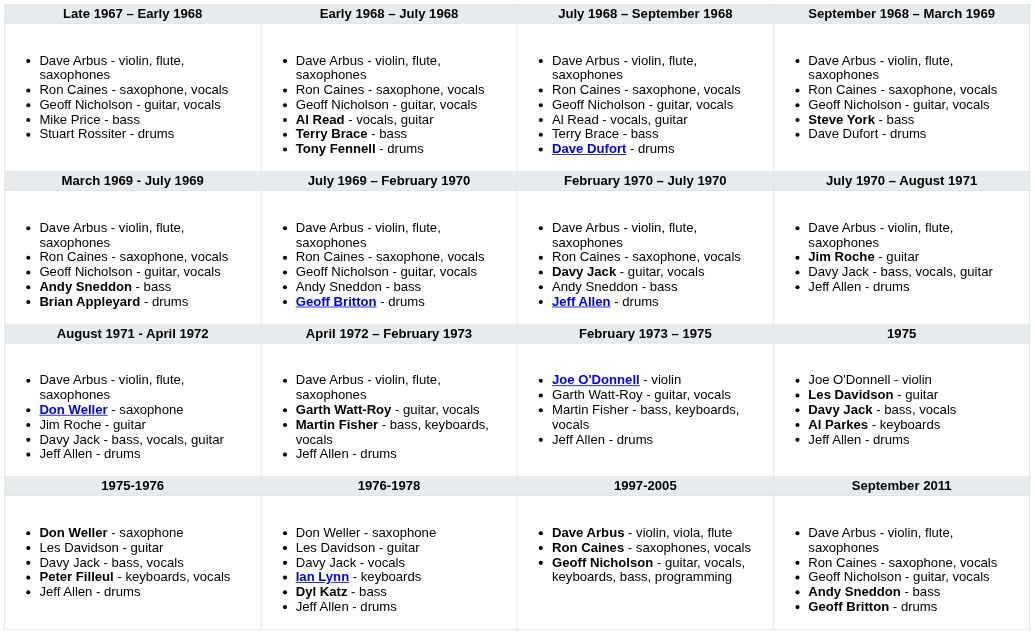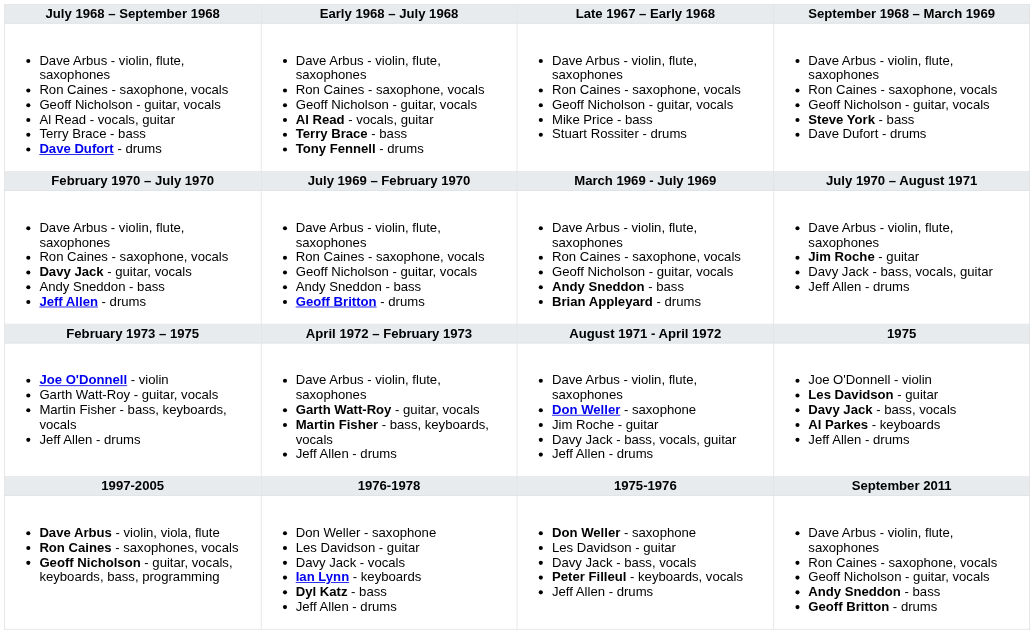columns swapped: (133, 13) <-> (645, 13)
